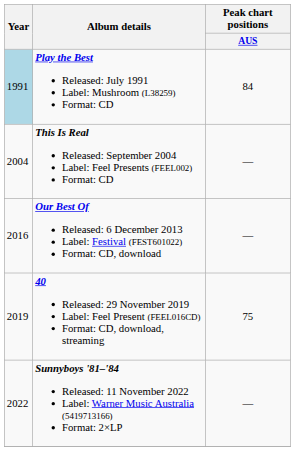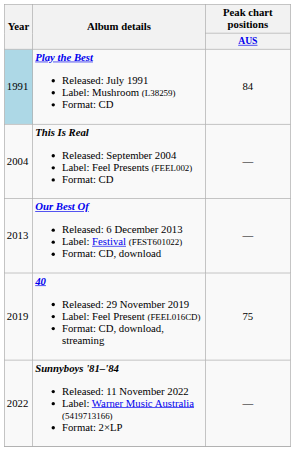(18, 236) 2016 -> (18, 236) 2013
